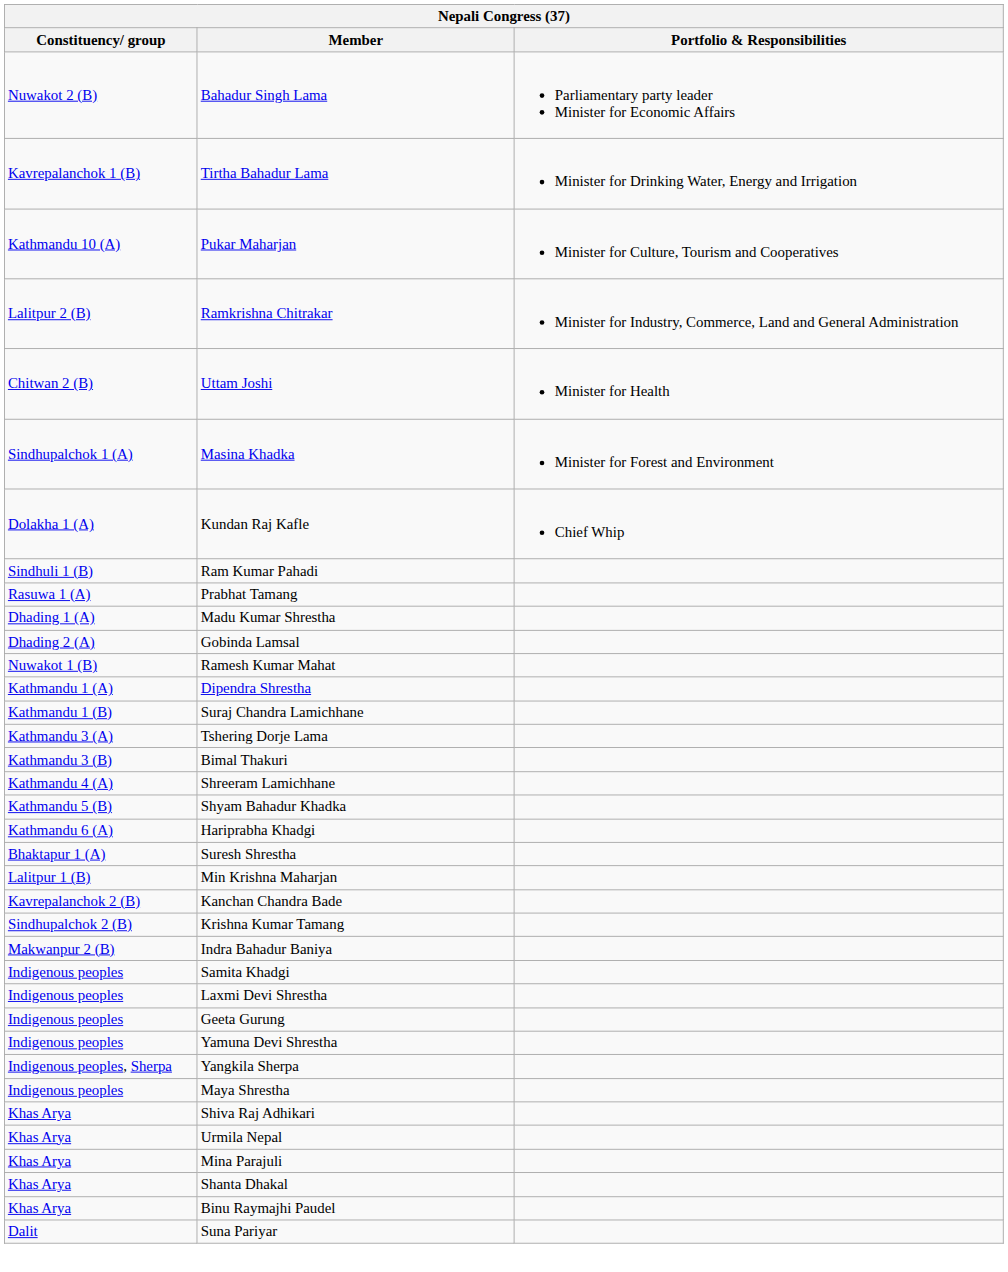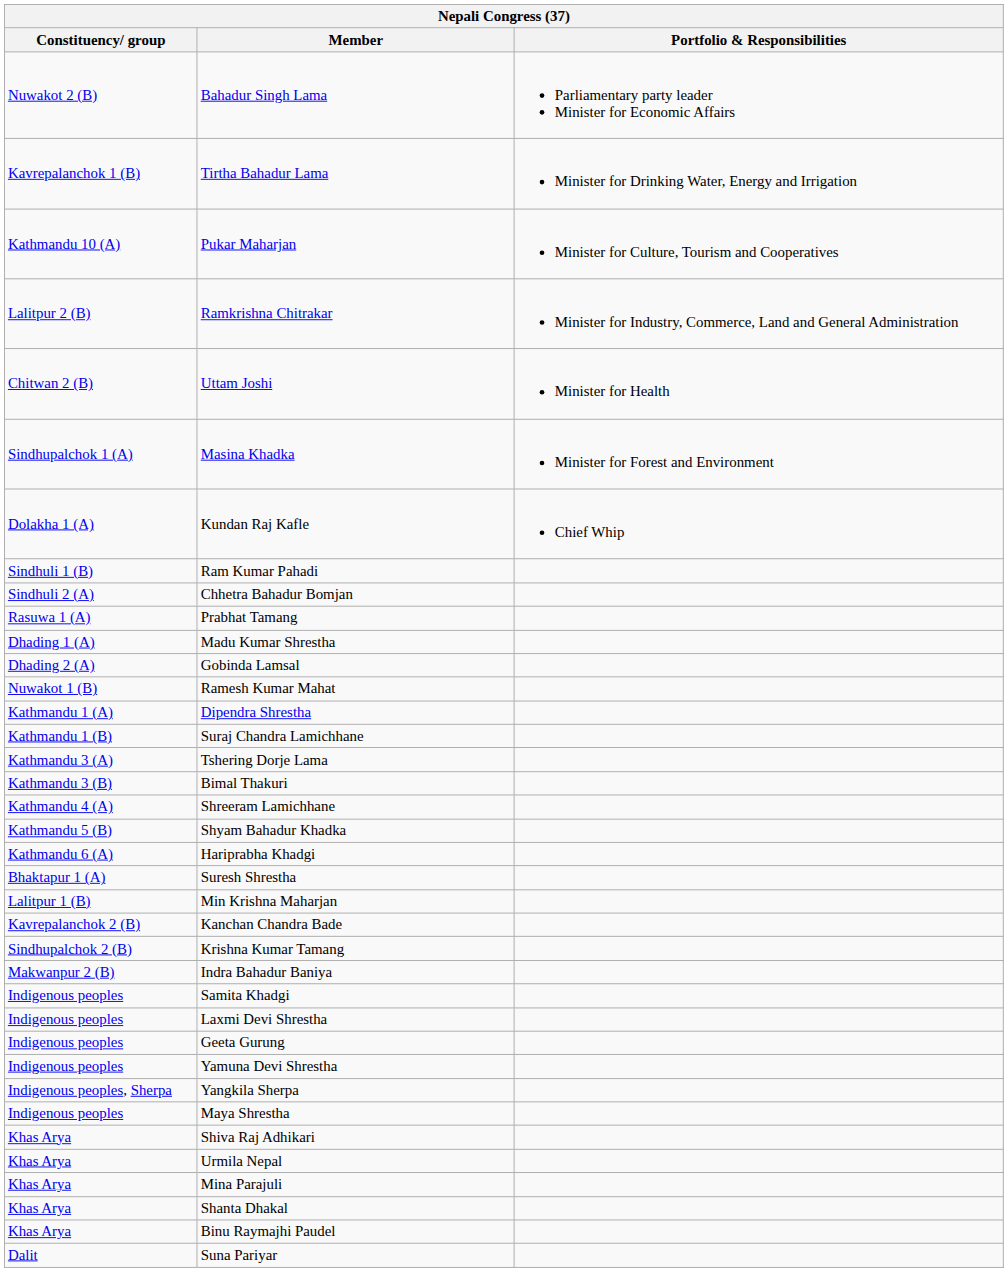+ row: (277, 594)
